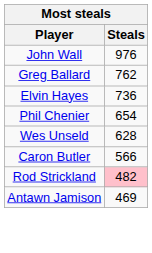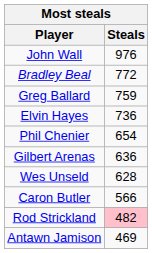+ row: (54, 75)
(126, 75) 762 -> (126, 95) 759
+ row: (54, 156)
